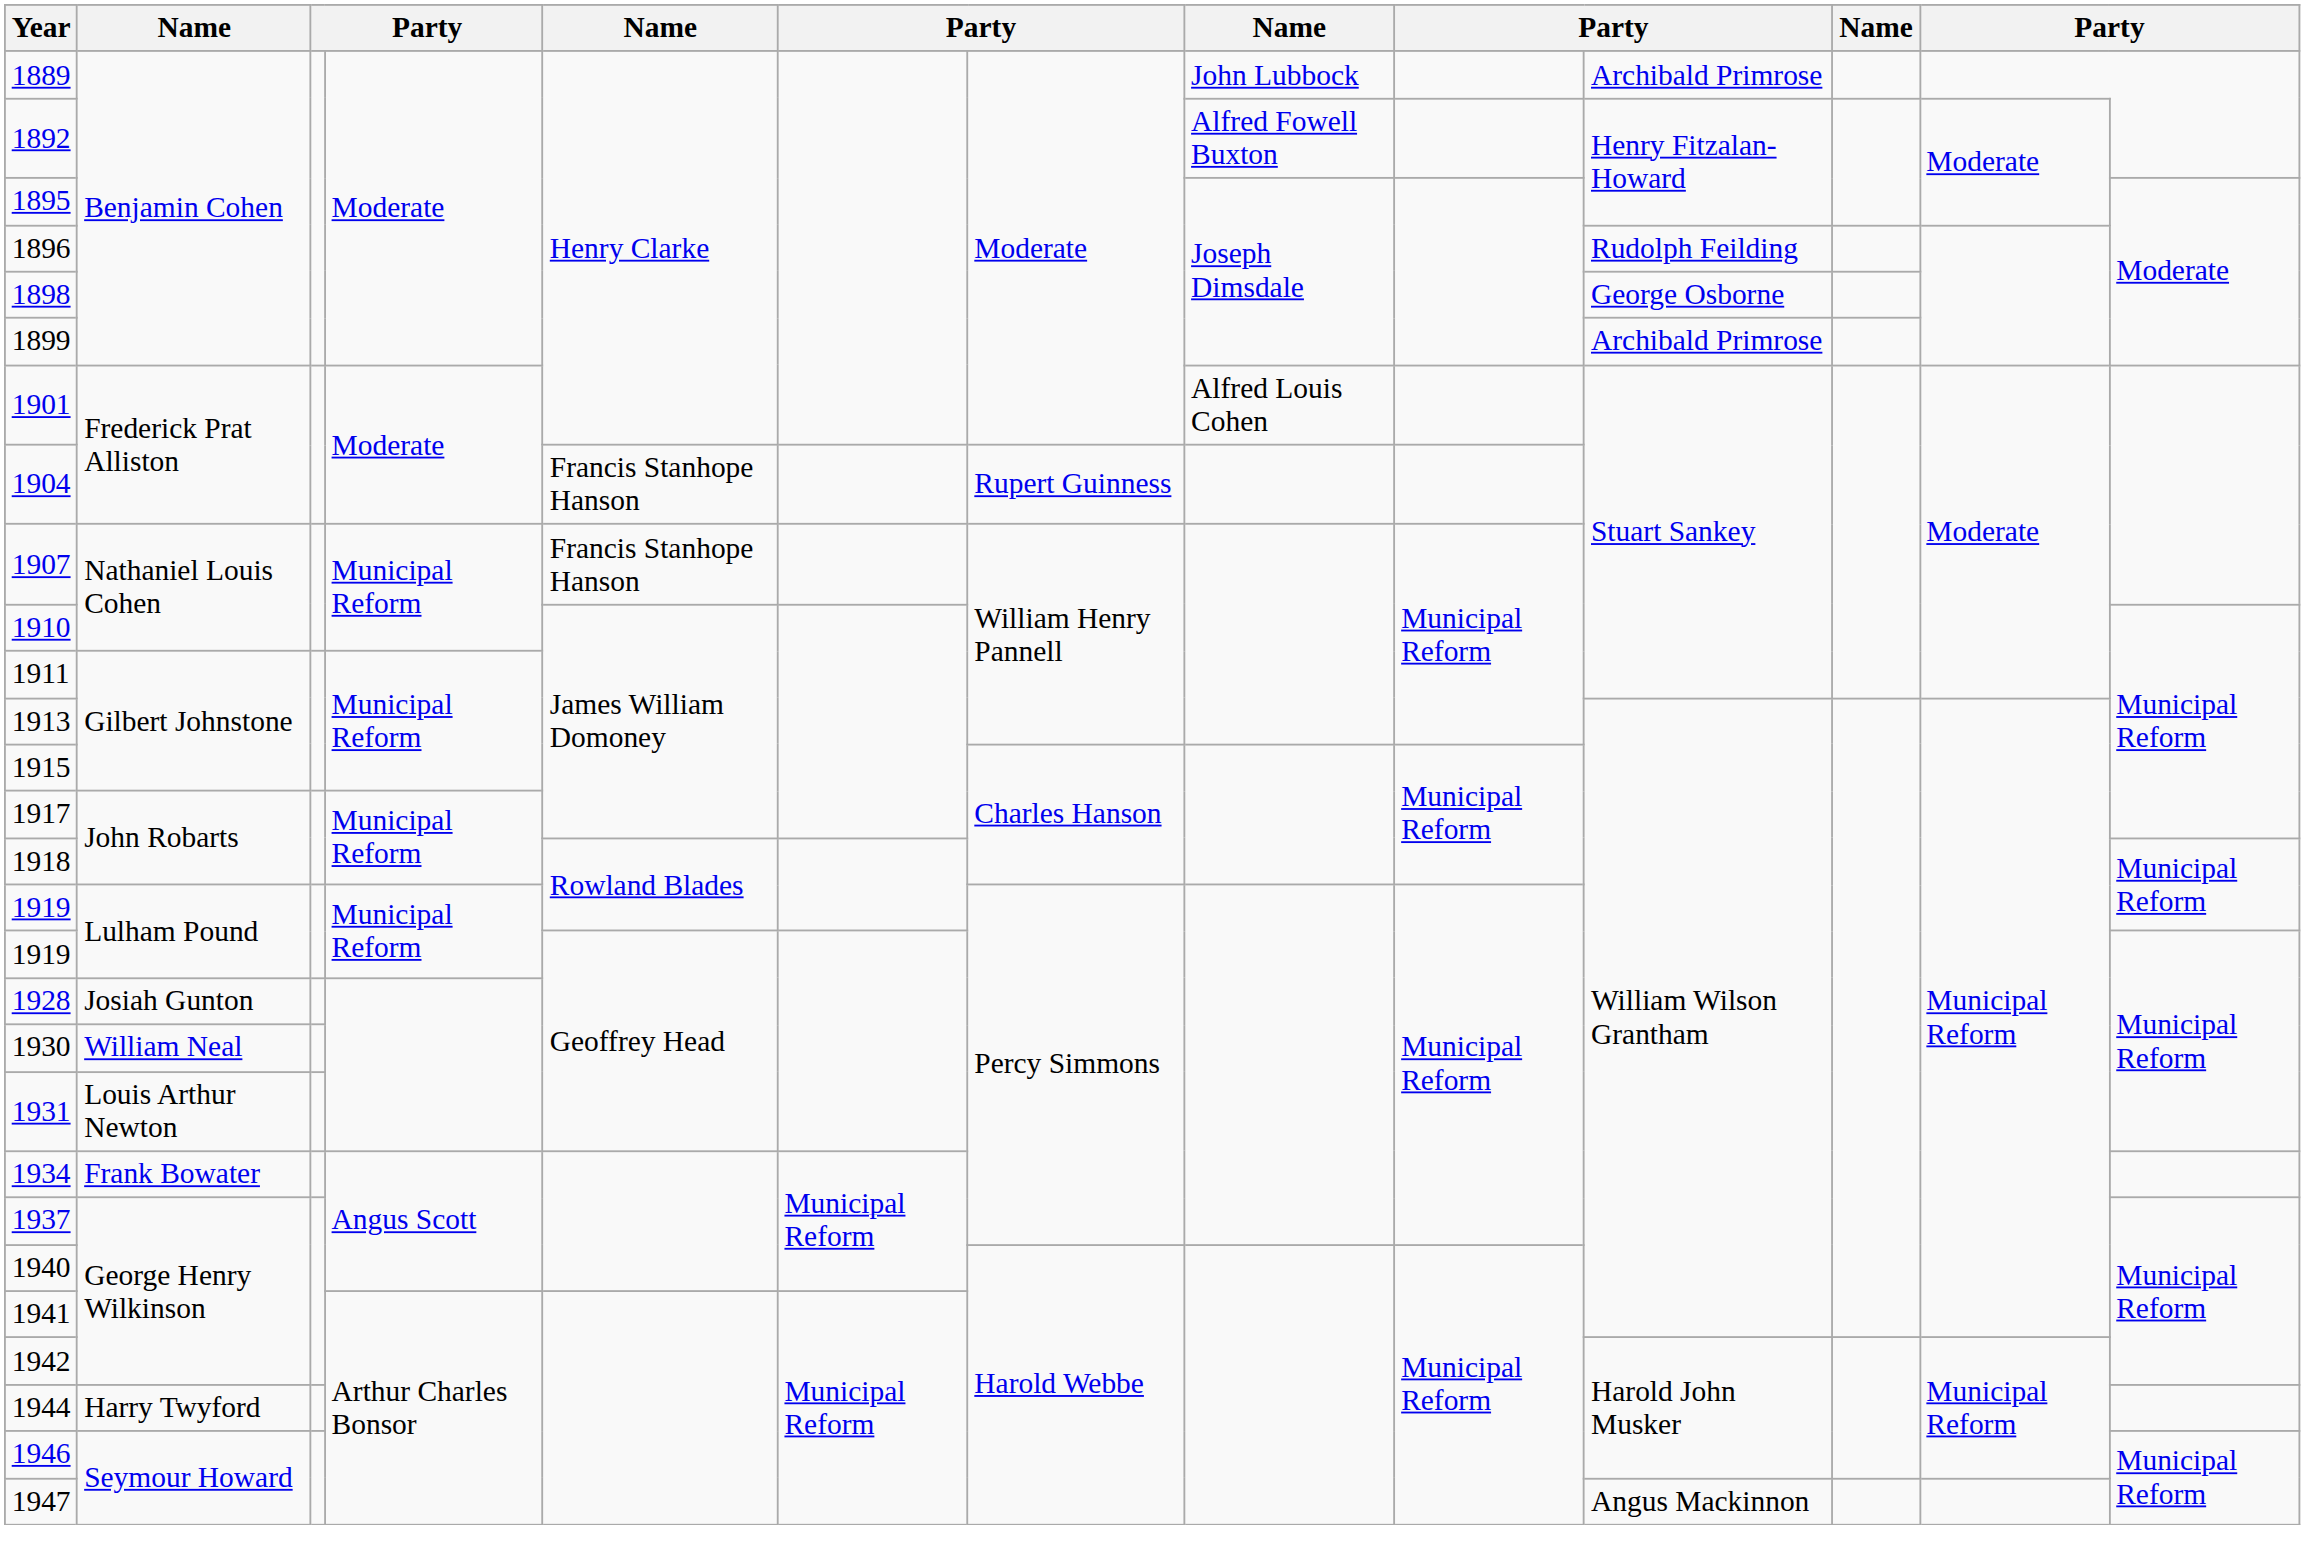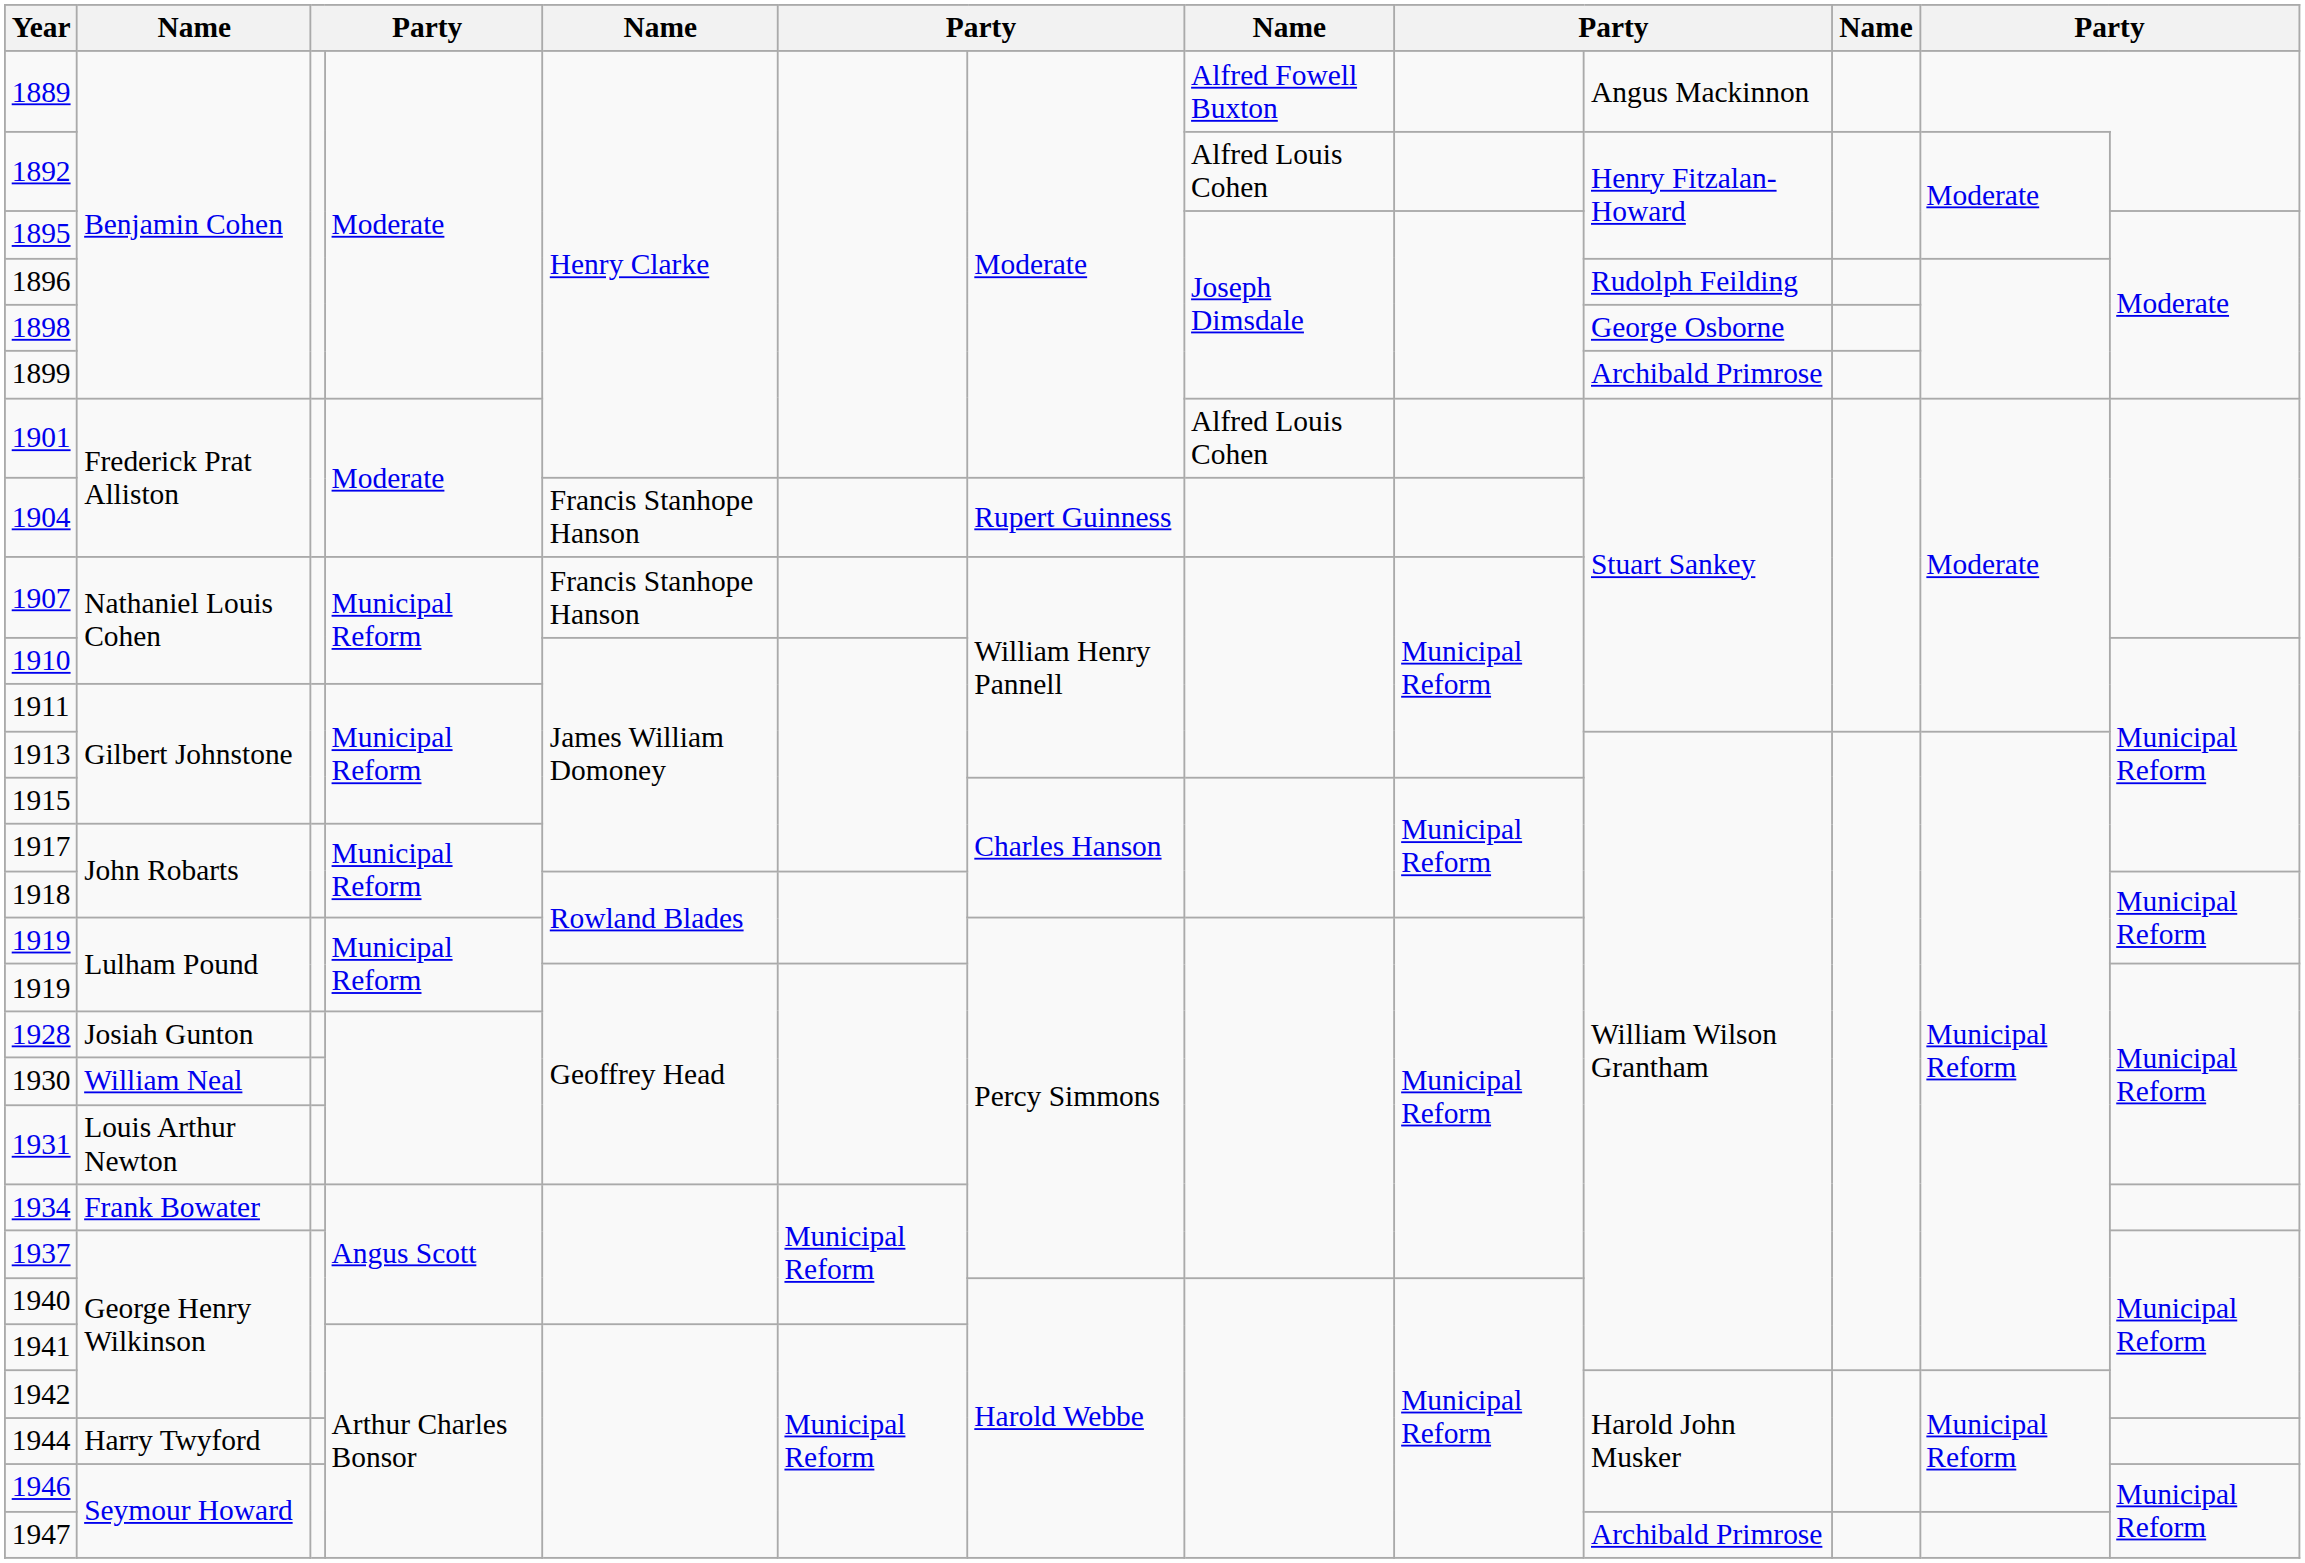(1275, 74) John Lubbock -> (1274, 91) Alfred Fowell Buxton
(1707, 74) Archibald Primrose -> (1700, 91) Angus Mackinnon
(1274, 137) Alfred Fowell Buxton -> (1267, 170) Alfred Louis Cohen
(1700, 1500) Angus Mackinnon -> (1707, 1533) Archibald Primrose
